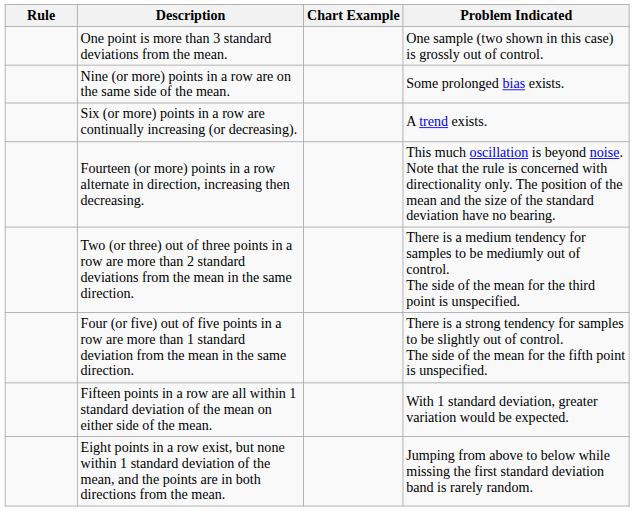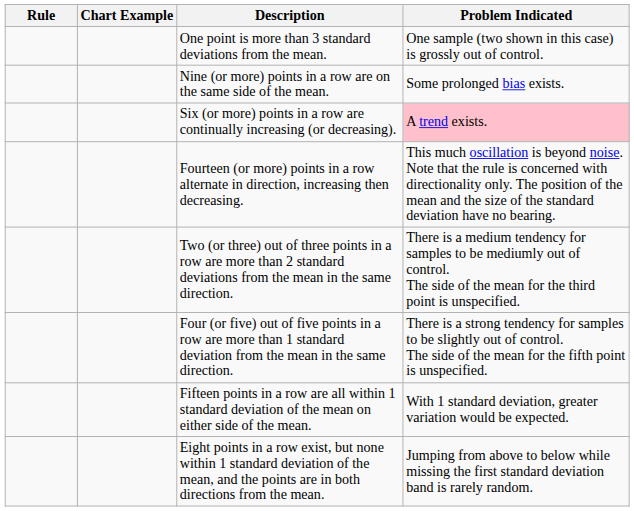columns swapped: (191, 15) <-> (353, 15)
(447, 122) no background -> (447, 122) pink background
